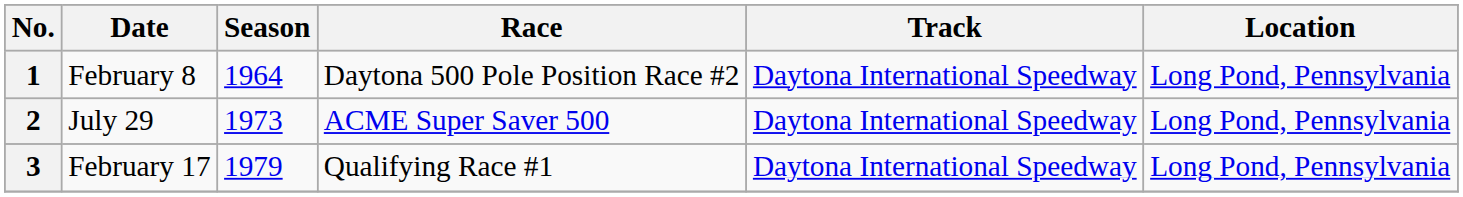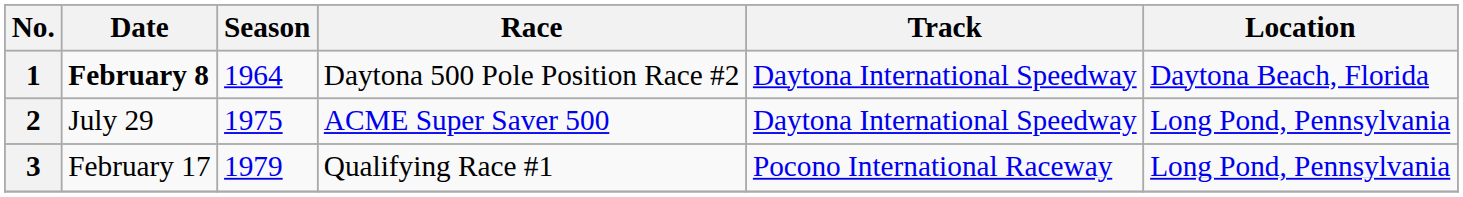(132, 74) normal -> (139, 74) bold
(1300, 74) Long Pond, Pennsylvania -> (1290, 74) Daytona Beach, Florida
(253, 120) 1973 -> (253, 120) 1975
(945, 167) Daytona International Speedway -> (933, 167) Pocono International Raceway
